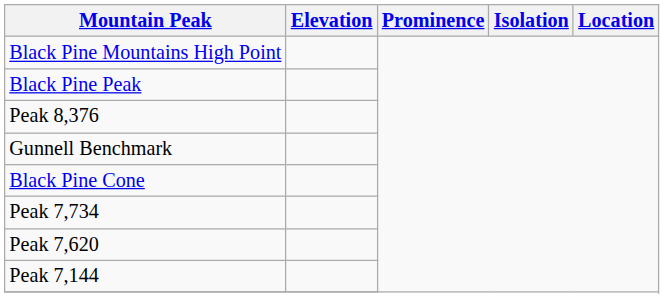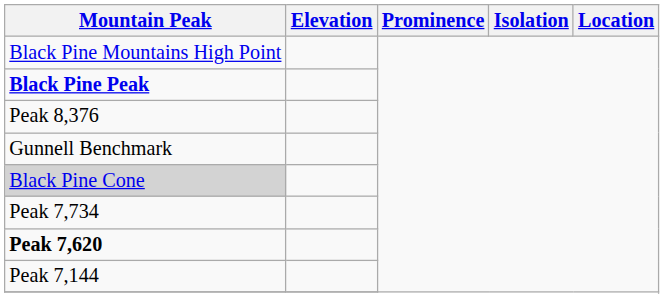(75, 84) normal -> (79, 84) bold
(77, 180) no background -> (77, 180) lightgrey background
(54, 244) normal -> (56, 244) bold
